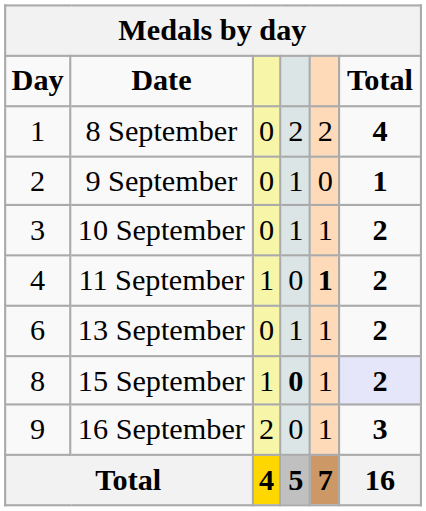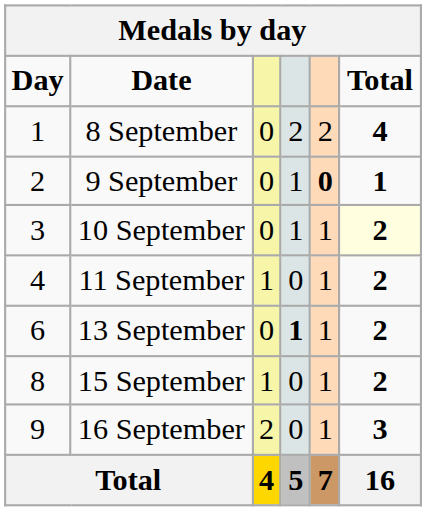(325, 180) normal -> (325, 180) bold
(380, 230) no background -> (380, 230) lightyellow background
(325, 280) bold -> (325, 280) normal
(296, 329) normal -> (296, 329) bold
(296, 379) bold -> (296, 379) normal
(380, 379) lavender background -> (380, 379) no background
